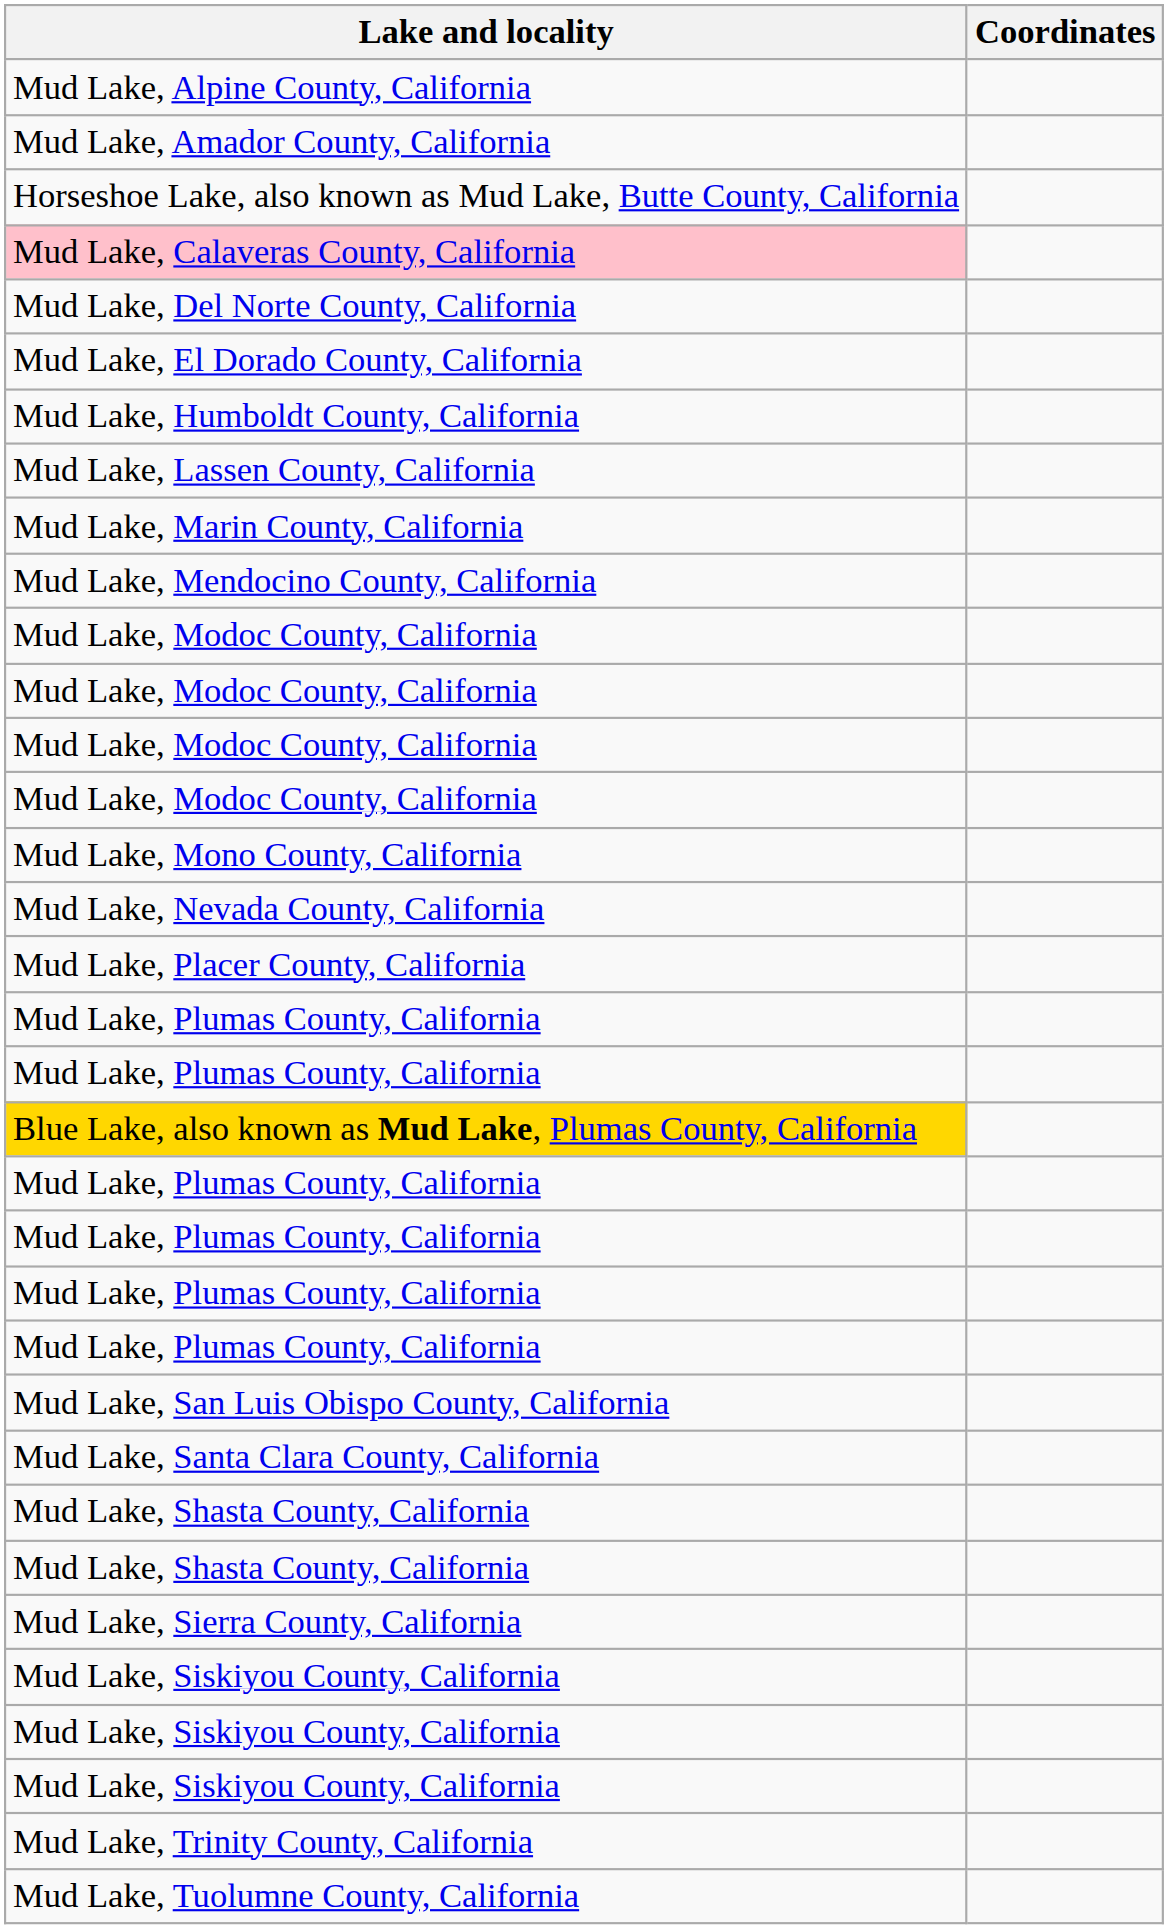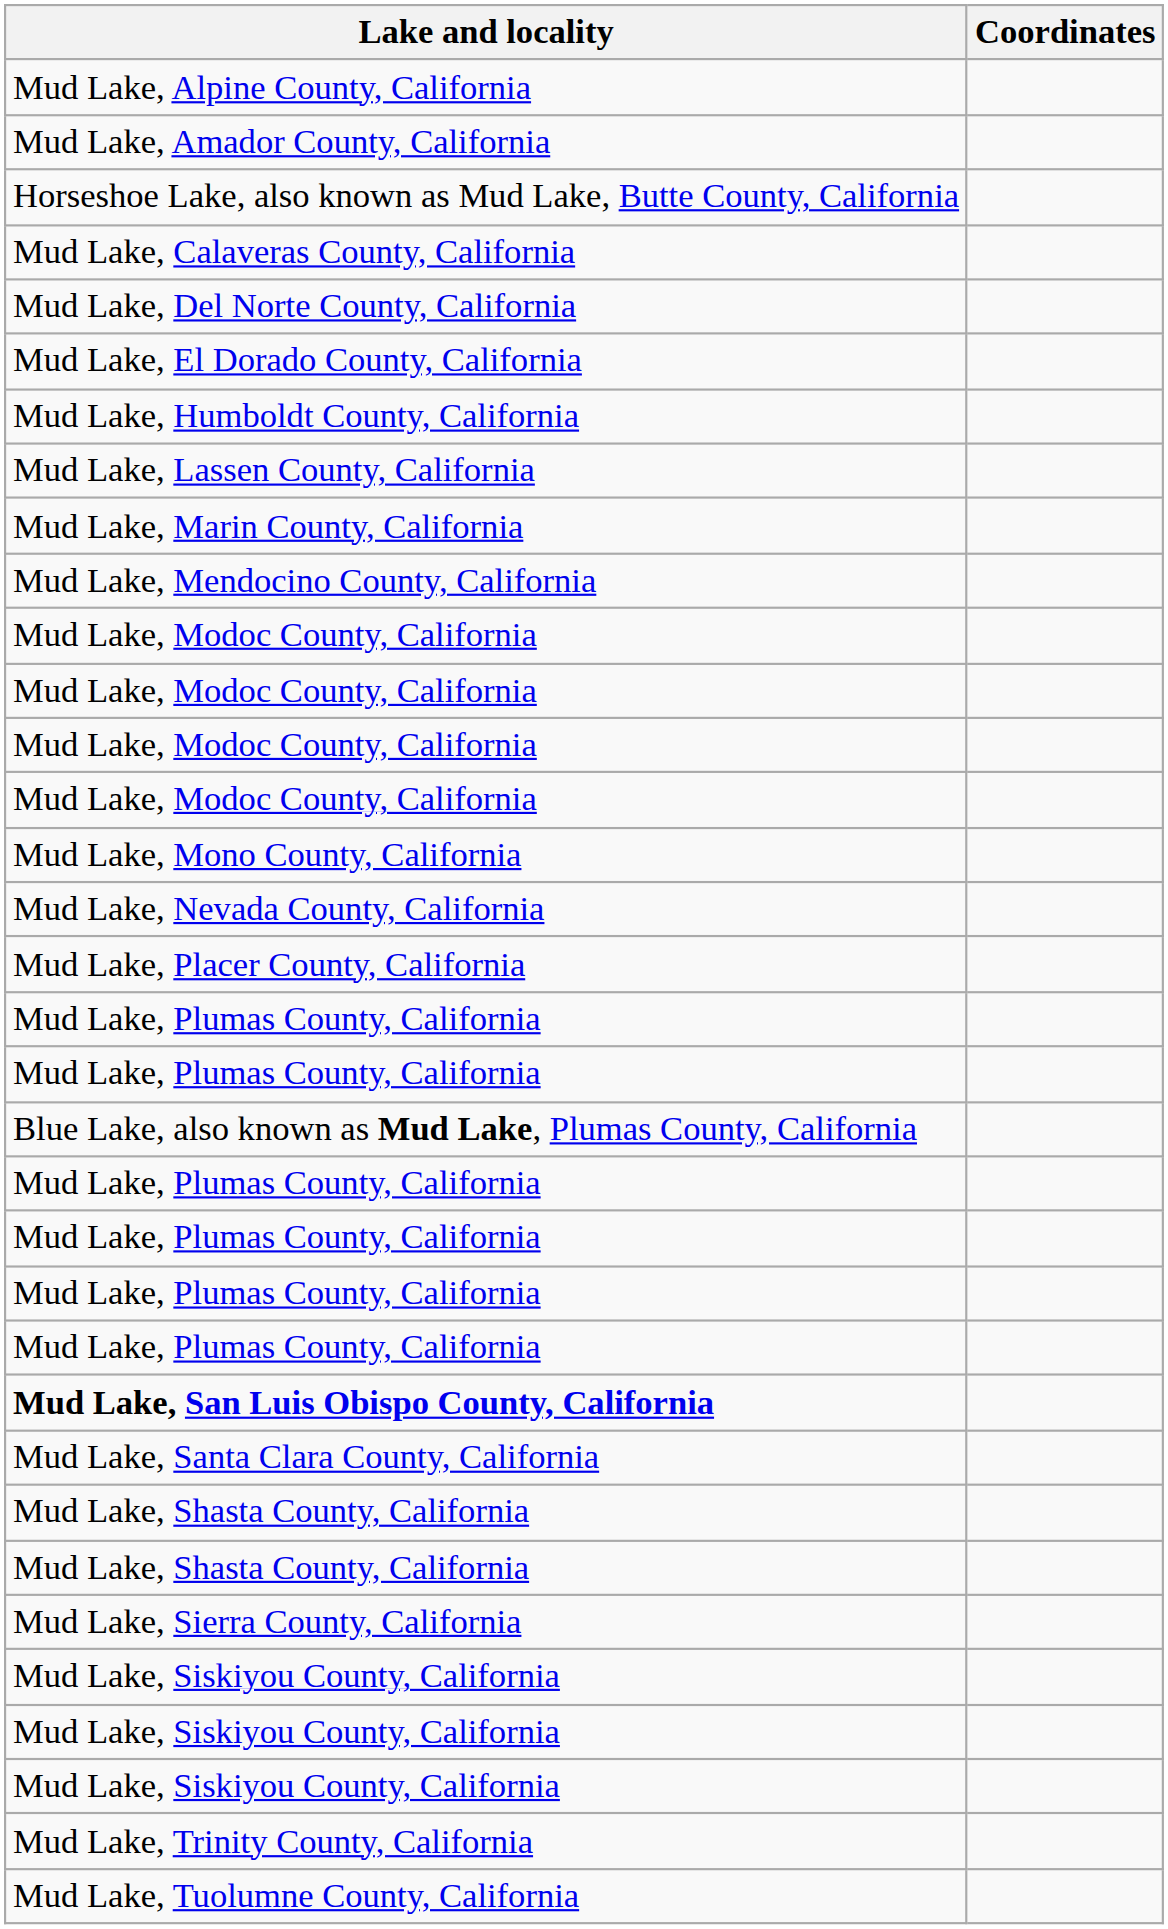(294, 251) pink background -> (294, 251) no background
(465, 1128) gold background -> (465, 1128) no background
(341, 1402) normal -> (364, 1402) bold
